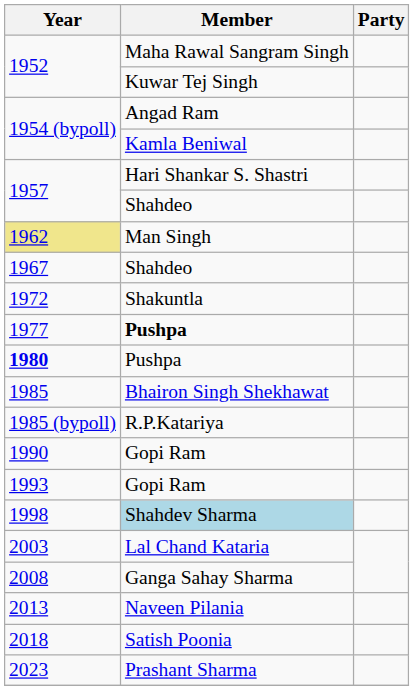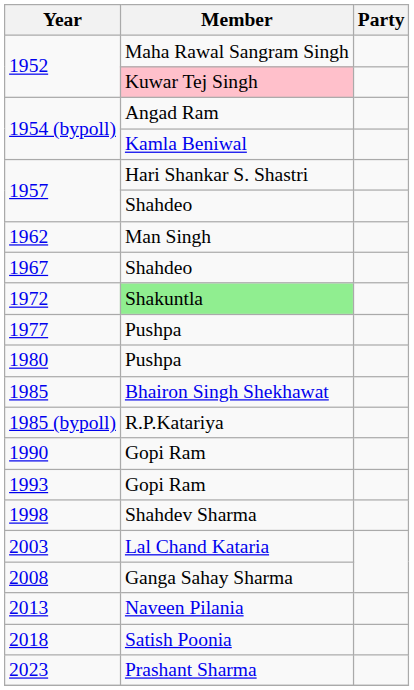(191, 81) no background -> (191, 81) pink background
(29, 236) khaki background -> (29, 236) no background
(164, 298) no background -> (164, 298) lightgreen background
(156, 329) bold -> (153, 329) normal
(29, 360) bold -> (29, 360) normal
(191, 515) lightblue background -> (191, 515) no background
